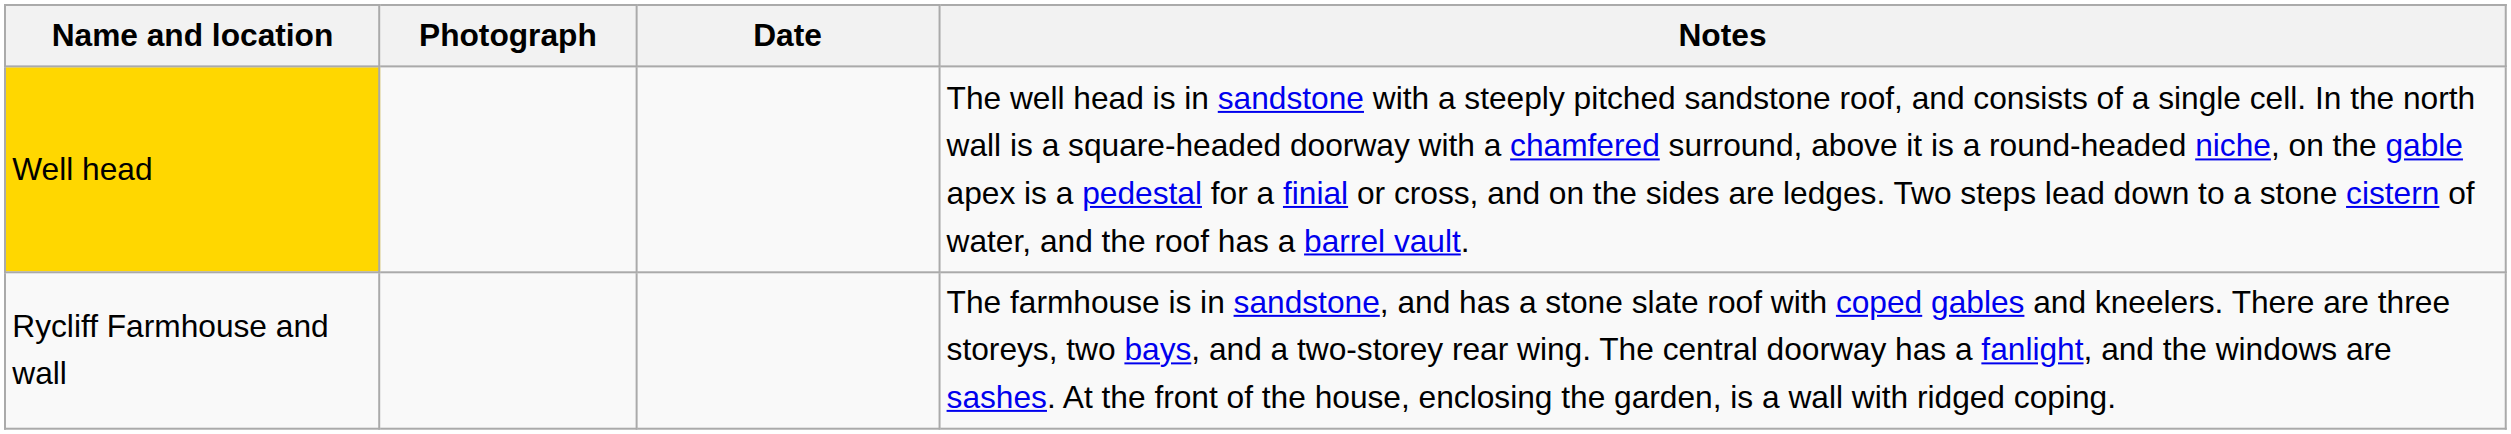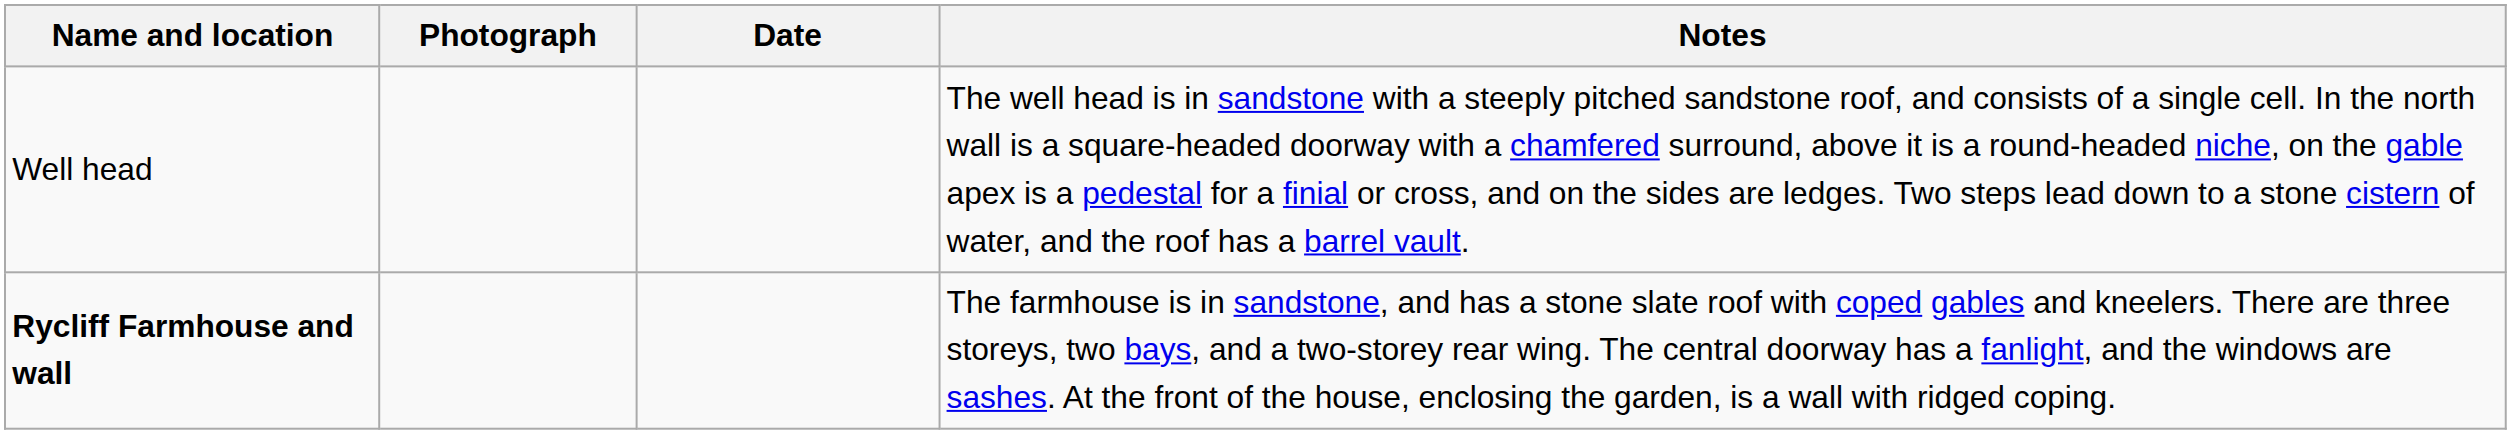(82, 168) gold background -> (82, 168) no background
(170, 349) normal -> (183, 349) bold
